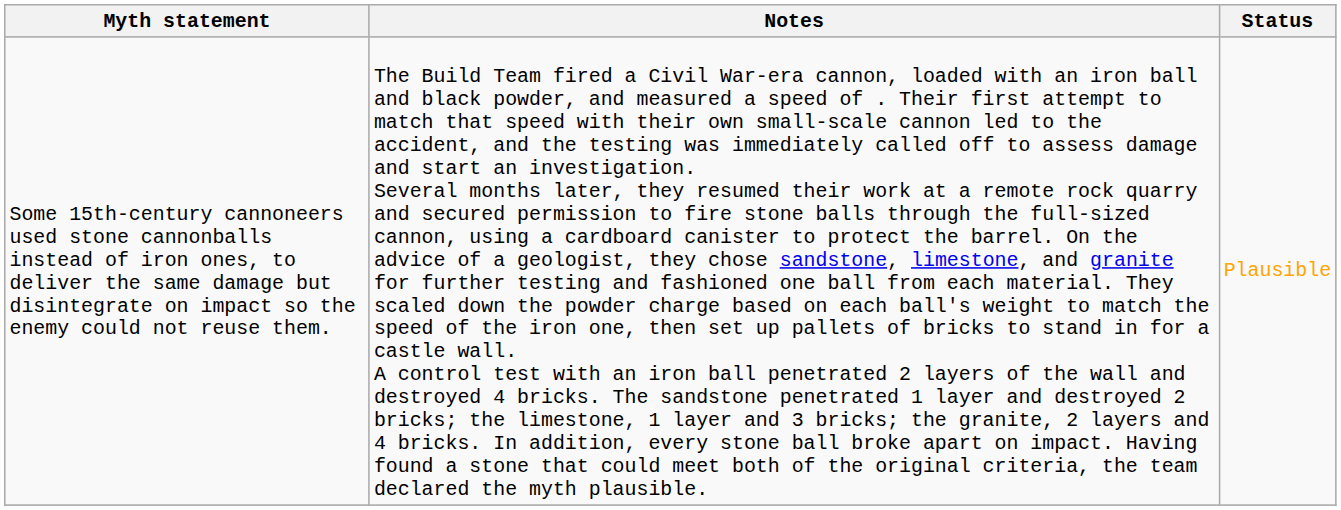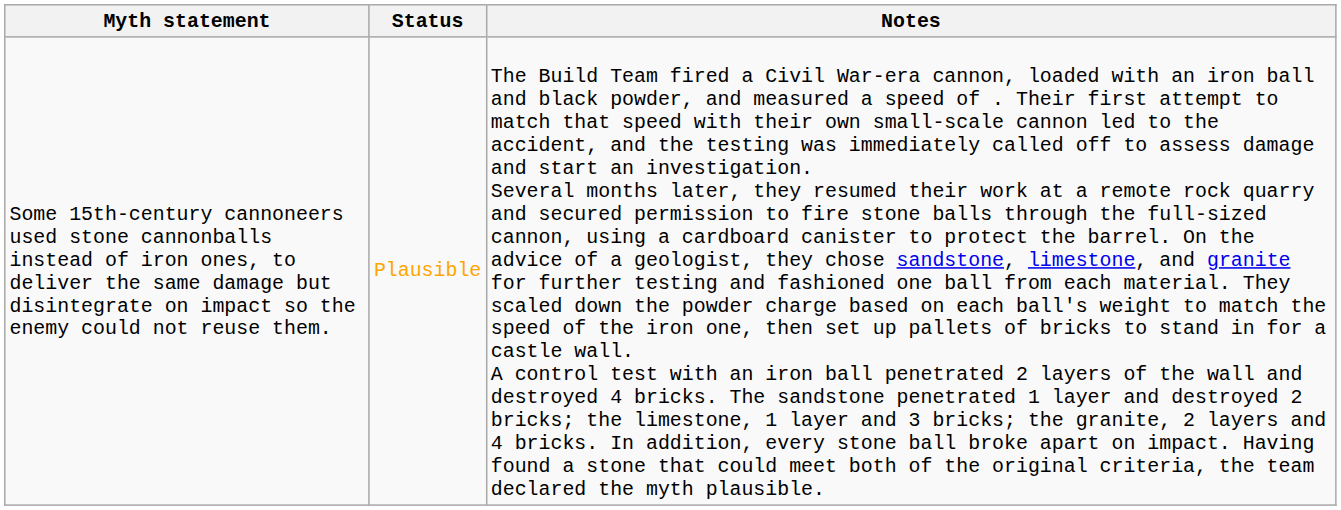columns swapped: (1277, 21) <-> (794, 21)
